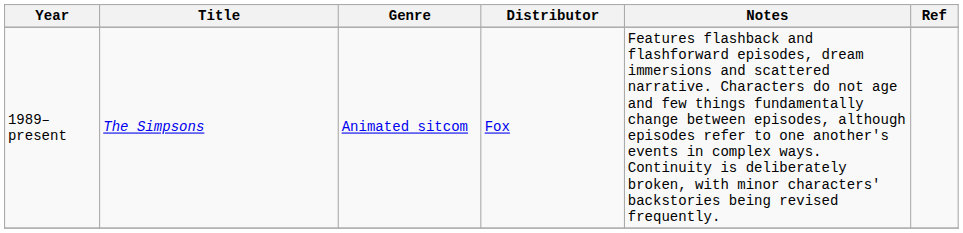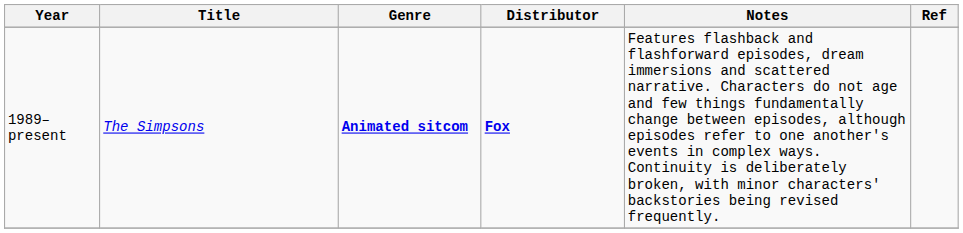(405, 128) normal -> (405, 128) bold
(497, 128) normal -> (497, 128) bold
